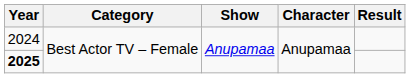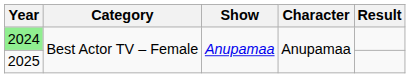(24, 38) no background -> (24, 38) lightgreen background
(24, 61) bold -> (24, 61) normal
